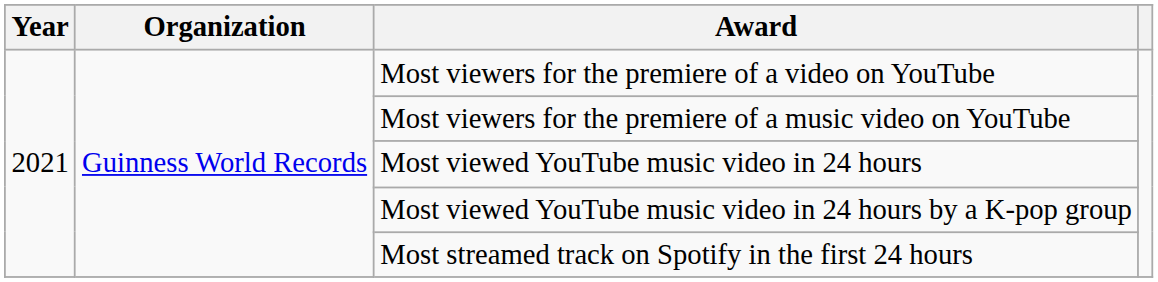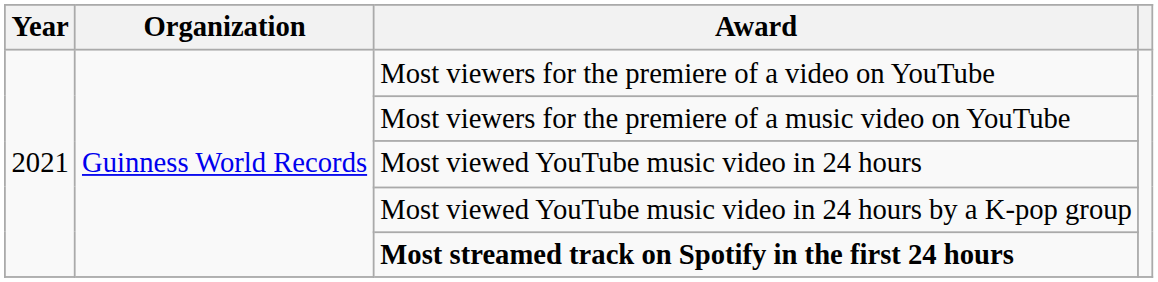(677, 254) normal -> (697, 254) bold
